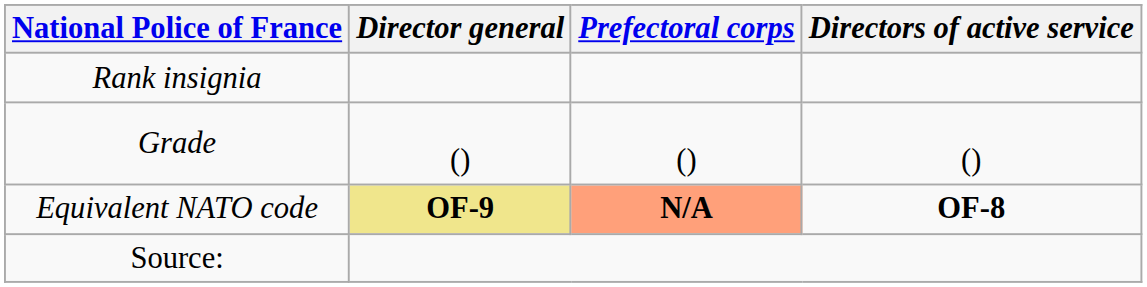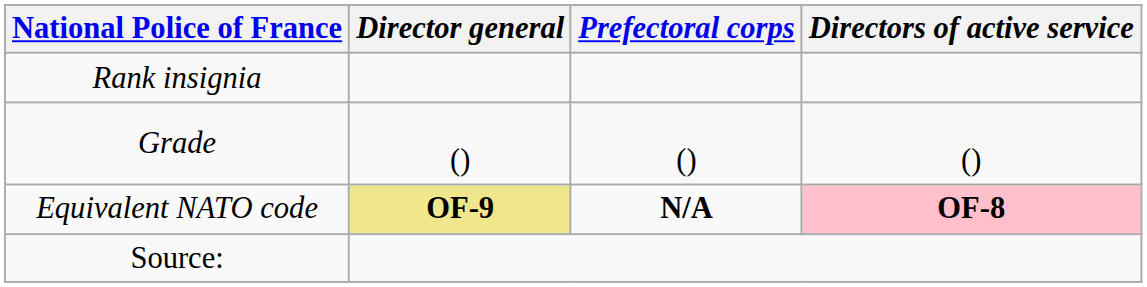(686, 208) lightsalmon background -> (686, 208) no background
(971, 208) no background -> (971, 208) pink background
